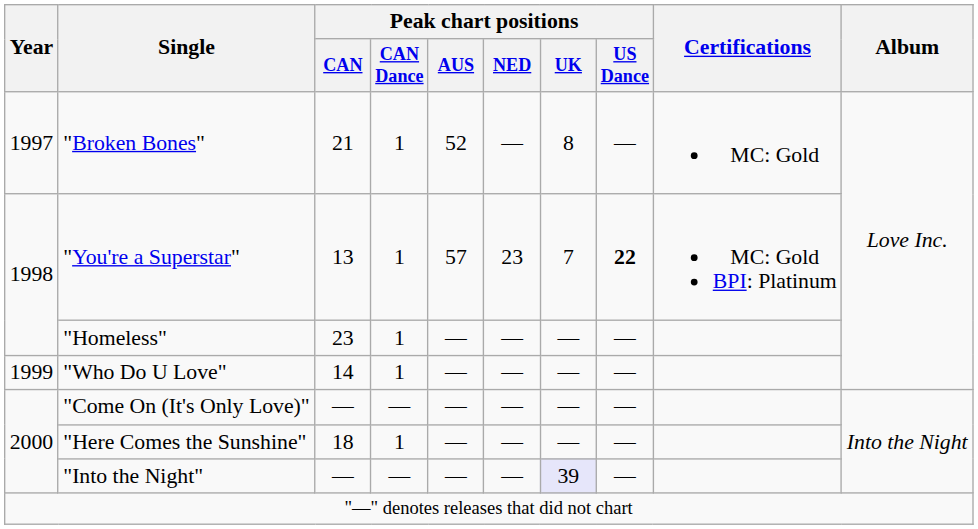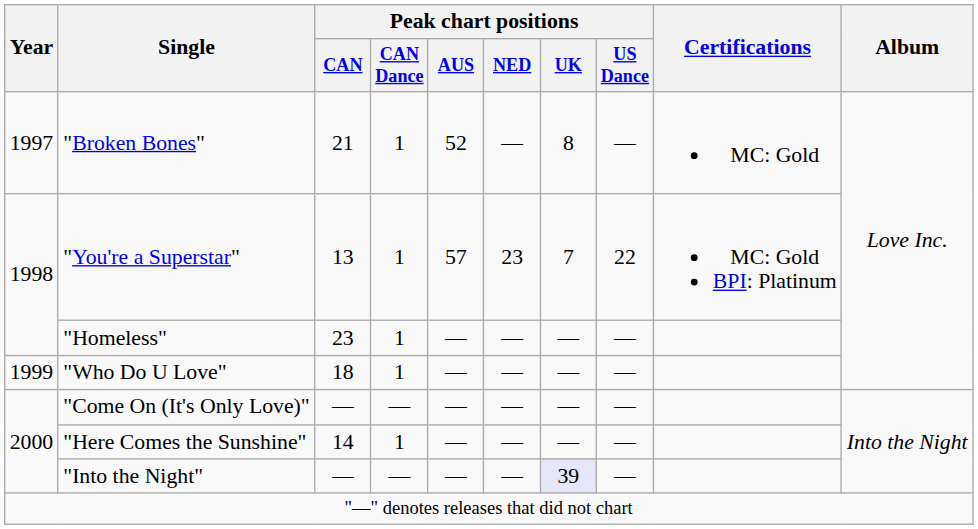(625, 257) bold -> (625, 257) normal
(343, 372) 14 -> (343, 372) 18
(343, 441) 18 -> (343, 441) 14
